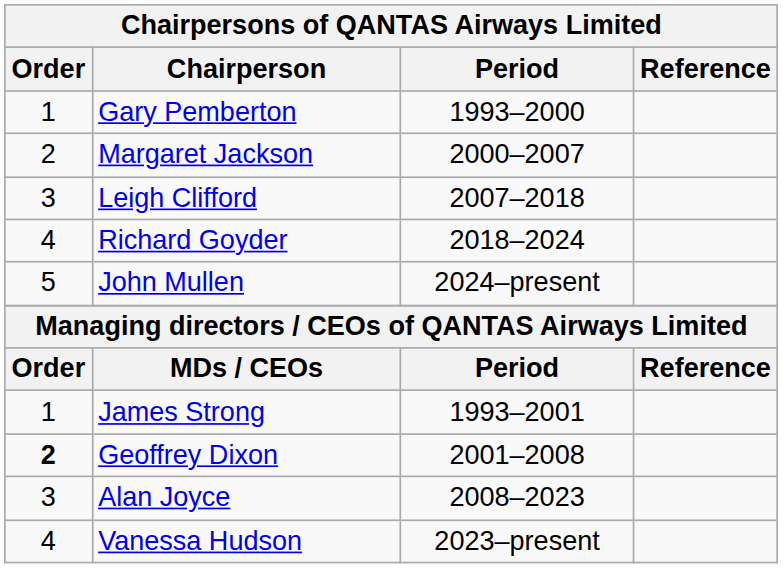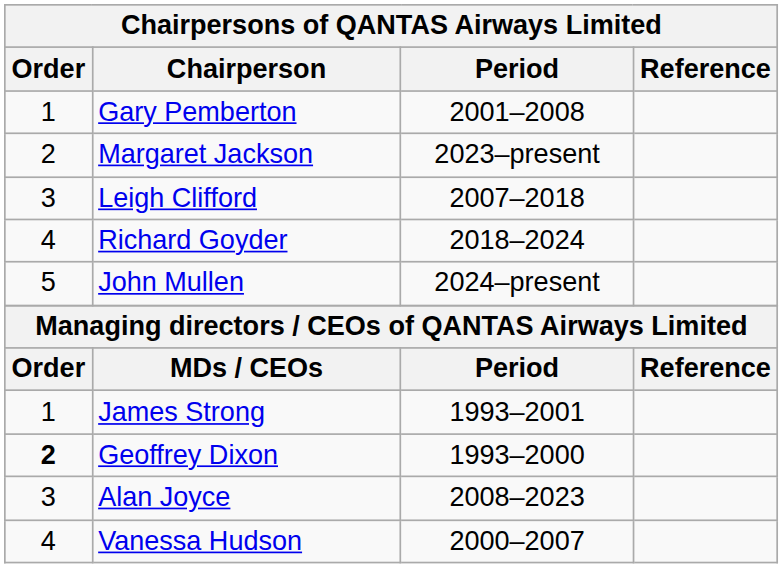(517, 111) 1993–2000 -> (517, 111) 2001–2008
(517, 154) 2000–2007 -> (517, 154) 2023–present
(517, 454) 2001–2008 -> (517, 454) 1993–2000
(517, 540) 2023–present -> (517, 540) 2000–2007
